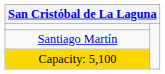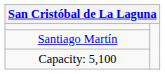(78, 59) gold background -> (78, 59) no background
